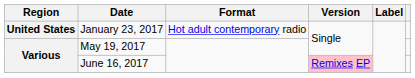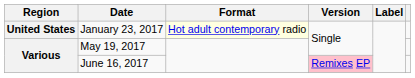(237, 30) no background -> (237, 30) lightyellow background
